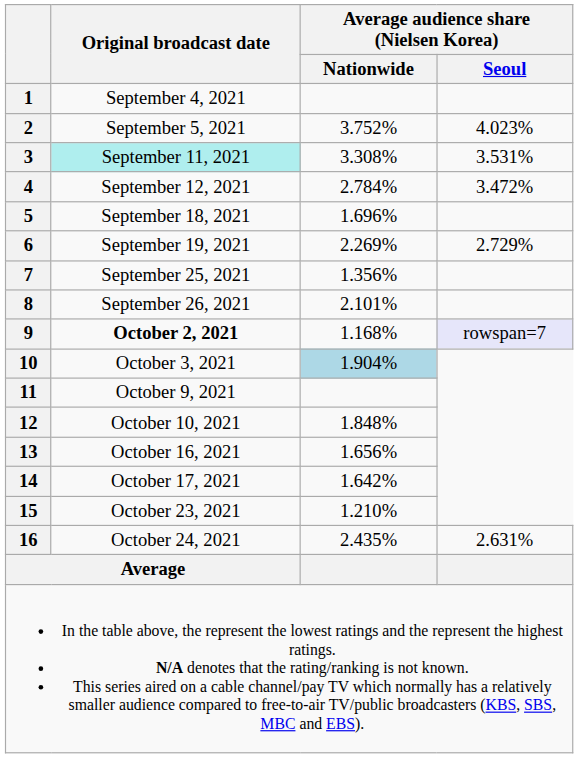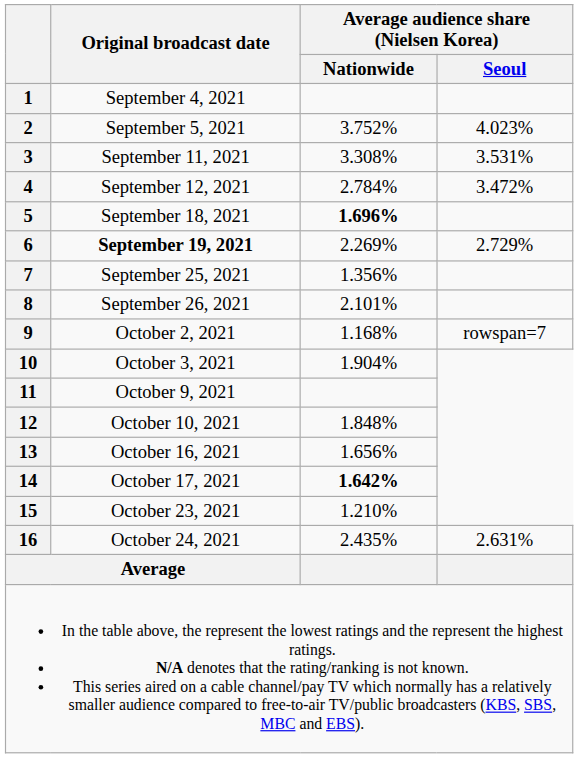(176, 157) paleturquoise background -> (176, 157) no background
(368, 216) normal -> (369, 216) bold
(176, 245) normal -> (176, 245) bold
(176, 333) bold -> (176, 333) normal
(505, 333) lavender background -> (505, 333) no background
(368, 363) lightblue background -> (368, 363) no background
(368, 481) normal -> (369, 481) bold
